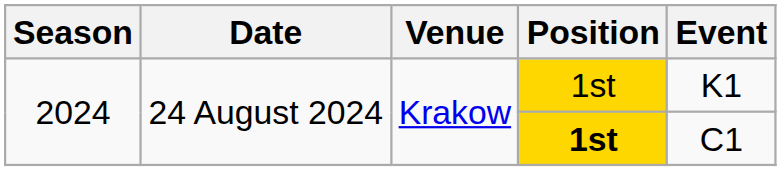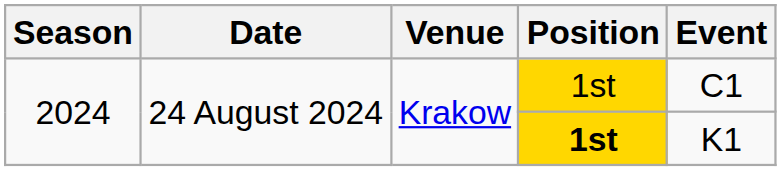(721, 85) K1 -> (721, 85) C1
(721, 139) C1 -> (721, 139) K1
